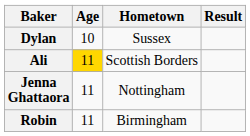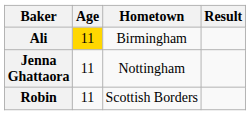- row: (39, 38)
(152, 60) Scottish Borders -> (152, 38) Birmingham
(152, 120) Birmingham -> (152, 98) Scottish Borders
